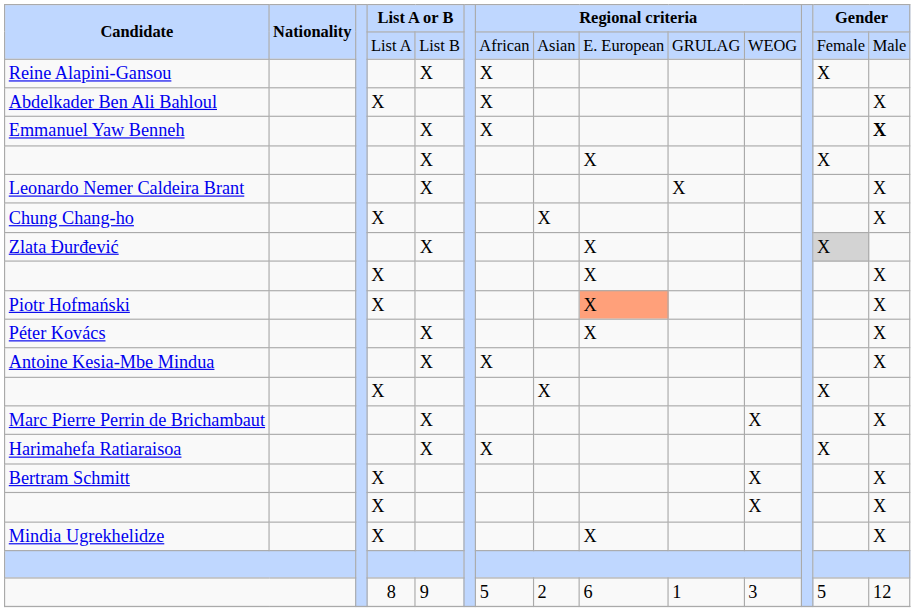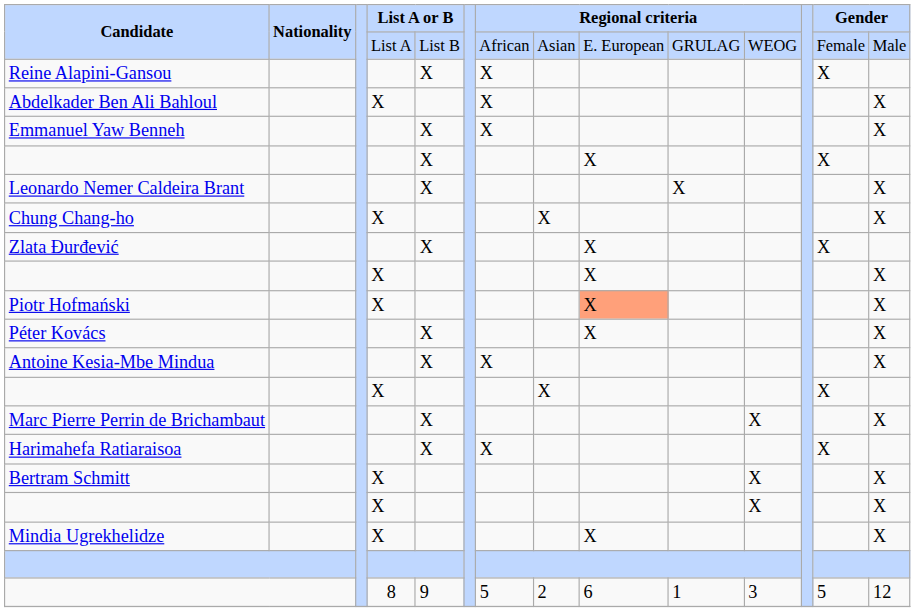(880, 130) bold -> (880, 130) normal
(824, 246) lightgrey background -> (824, 246) no background
